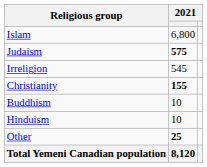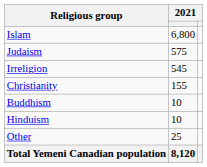(179, 51) bold -> (179, 51) normal
(179, 85) bold -> (179, 85) normal
(176, 136) bold -> (176, 136) normal
